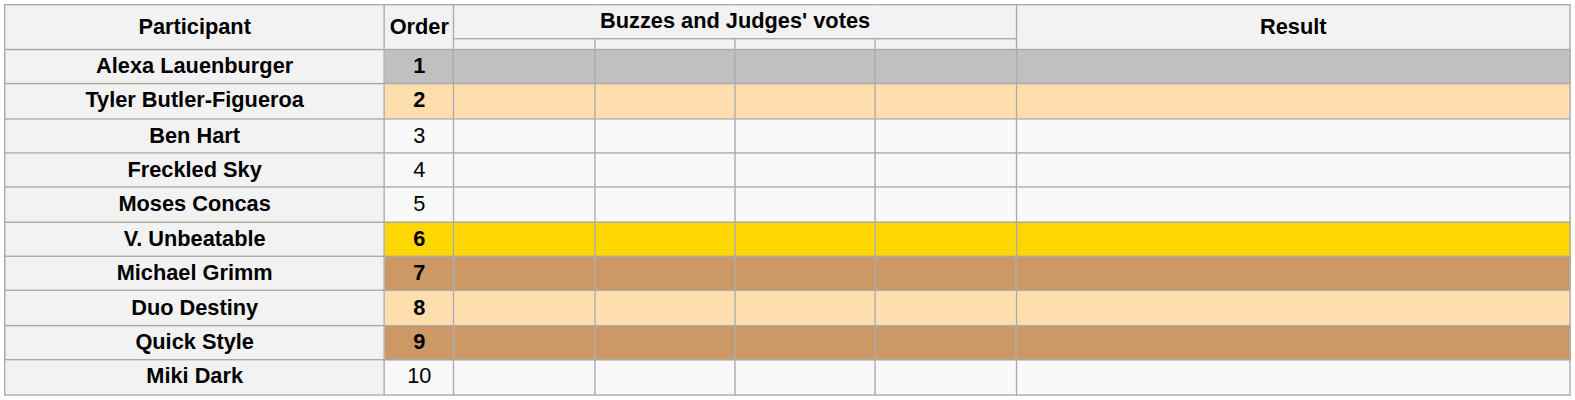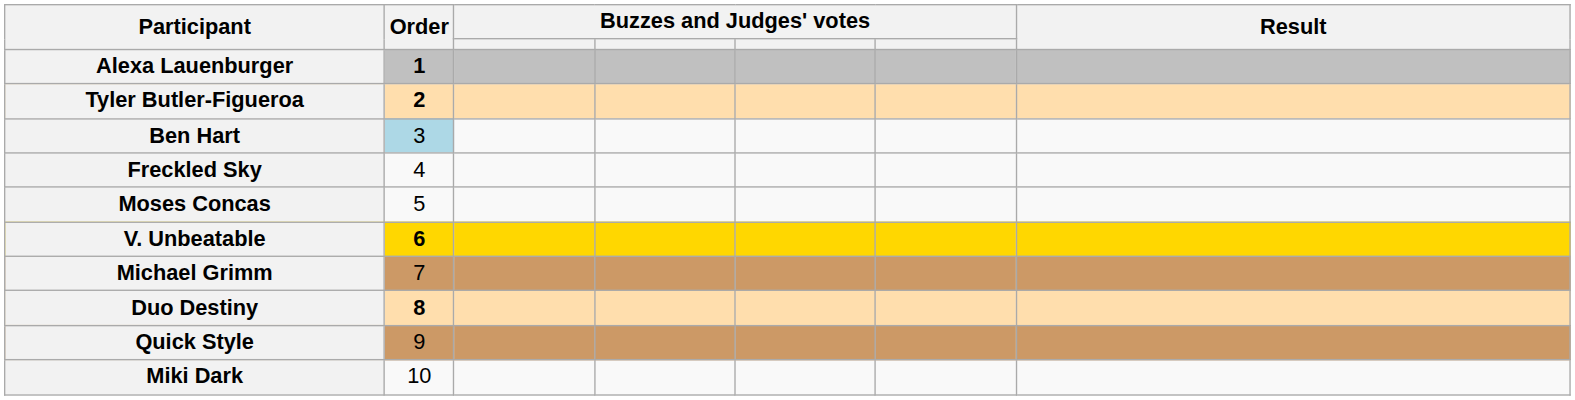(419, 135) no background -> (419, 135) lightblue background
(419, 273) bold -> (419, 273) normal
(419, 342) bold -> (419, 342) normal
